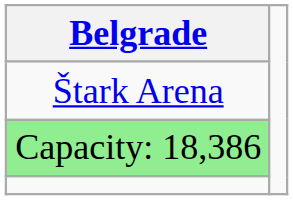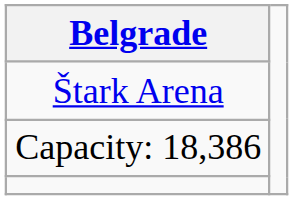(138, 147) lightgreen background -> (138, 147) no background
